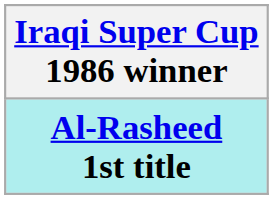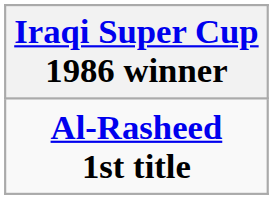(136, 145) paleturquoise background -> (136, 145) no background
